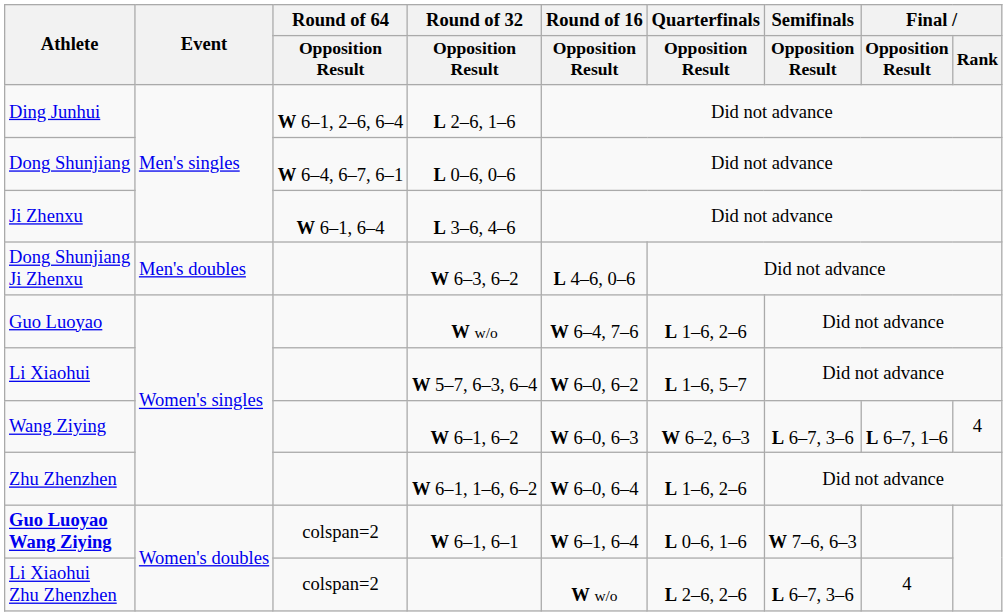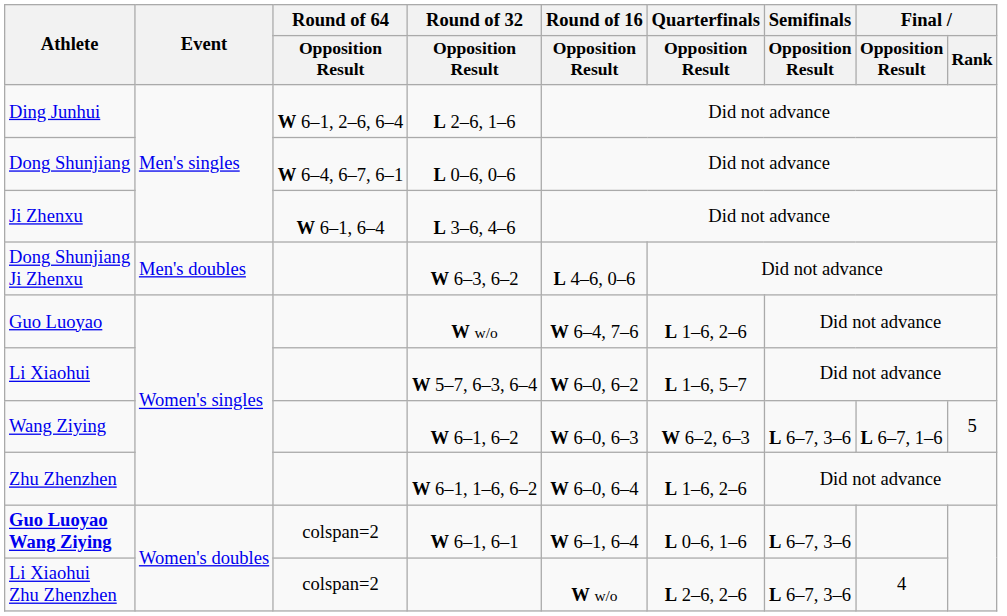(977, 426) 4 -> (972, 426) 5
(813, 542) W 7–6, 6–3 -> (810, 542) L 6–7, 3–6
